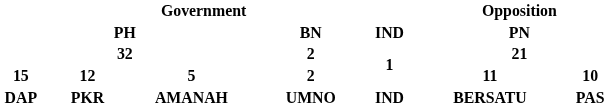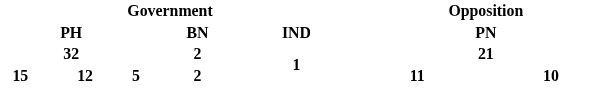- row: (21, 98)
